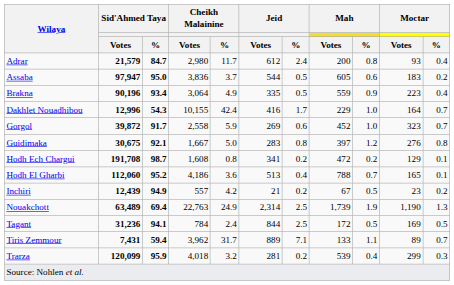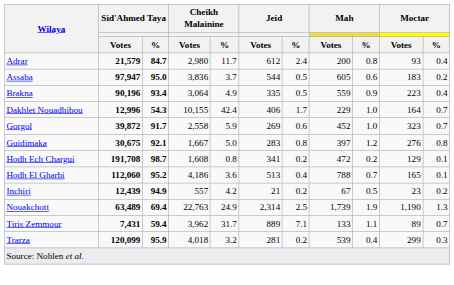(273, 110) 416 -> (273, 110) 406
- row: (19, 223)
